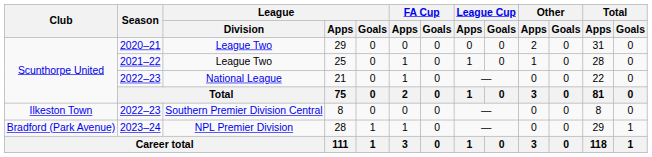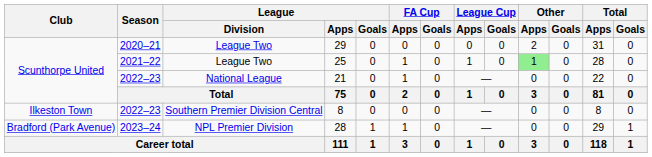(534, 62) no background -> (534, 62) lightgreen background
